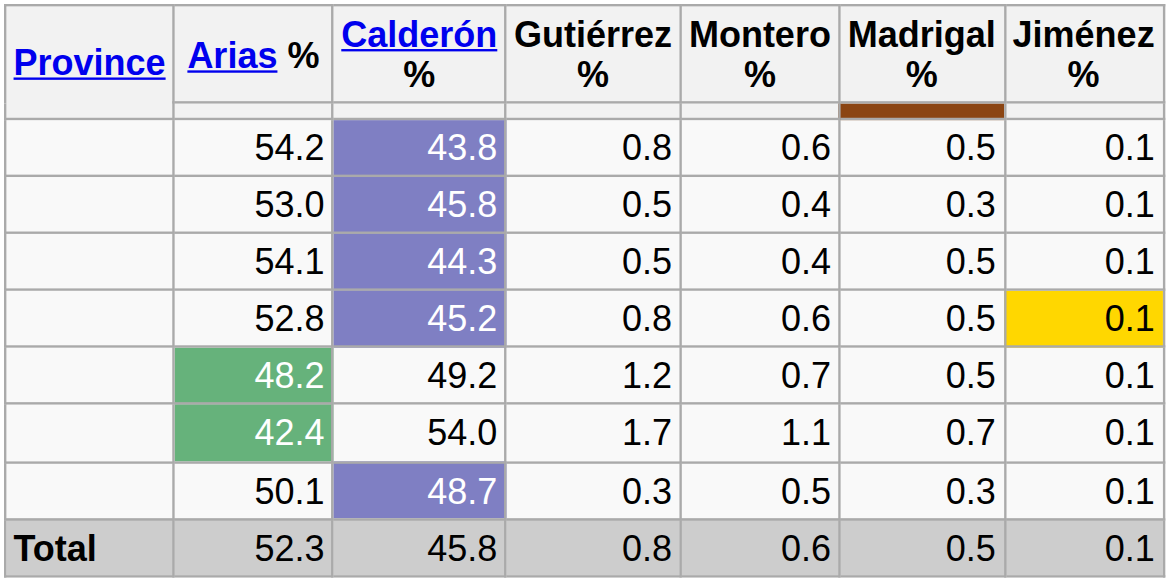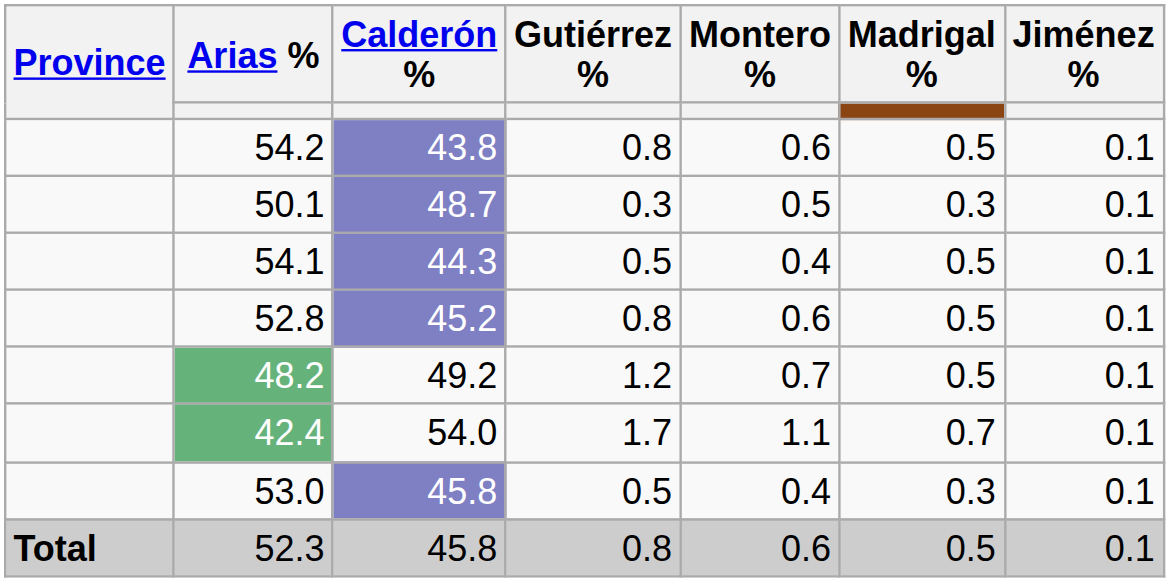rows swapped: (290, 205) <-> (290, 490)
(1130, 319) gold background -> (1130, 319) no background
